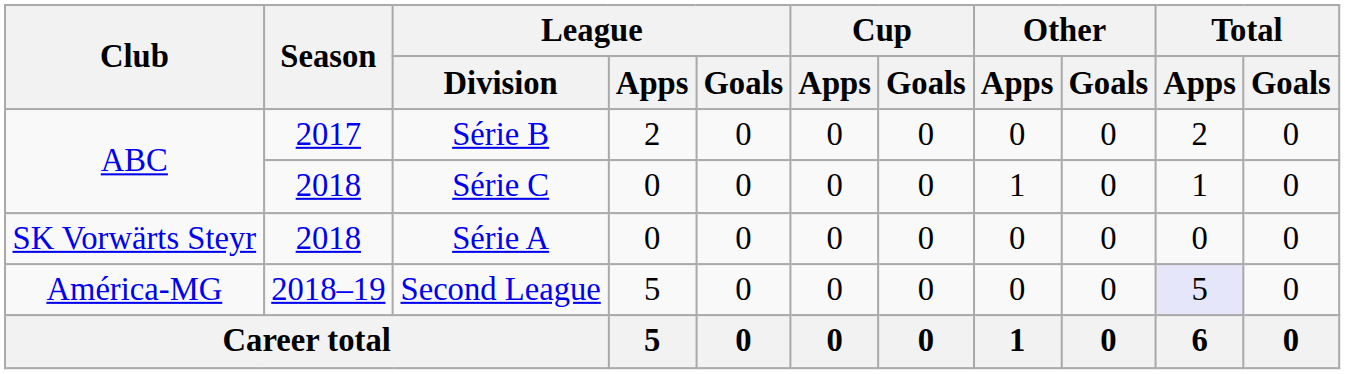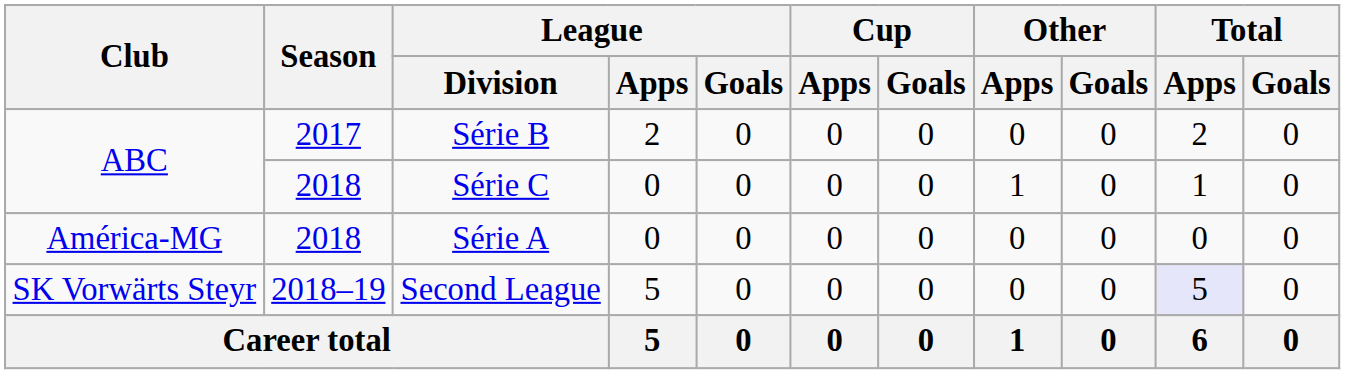(134, 237) SK Vorwärts Steyr -> (134, 237) América-MG
(134, 289) América-MG -> (134, 289) SK Vorwärts Steyr
